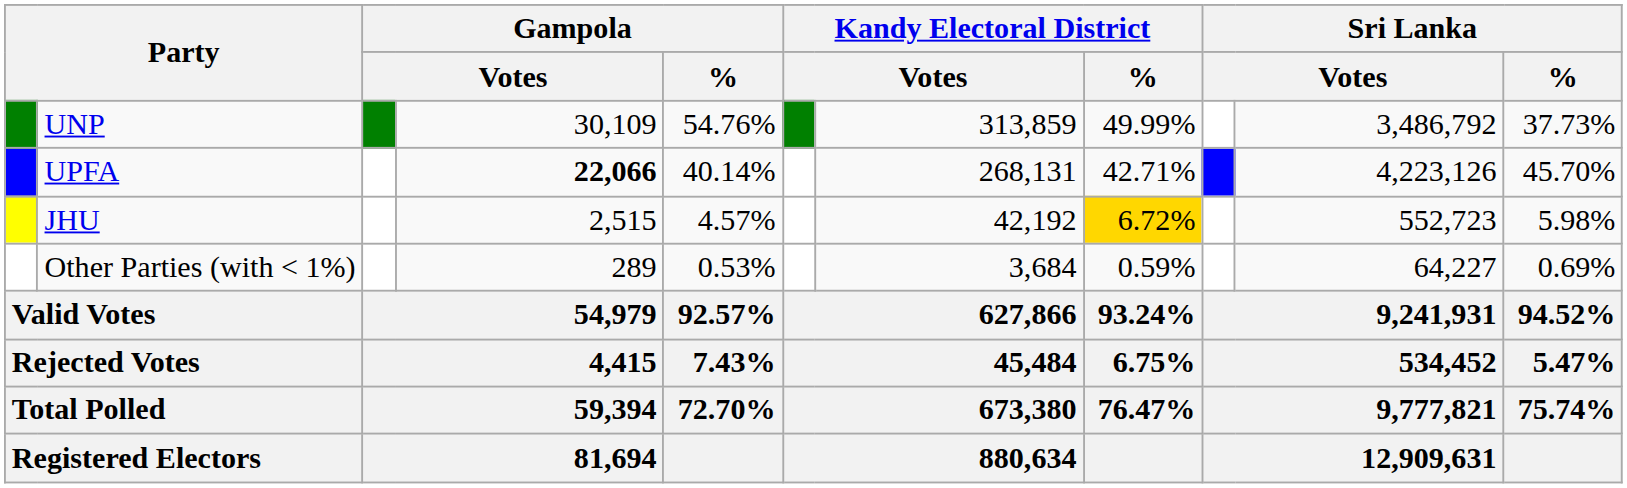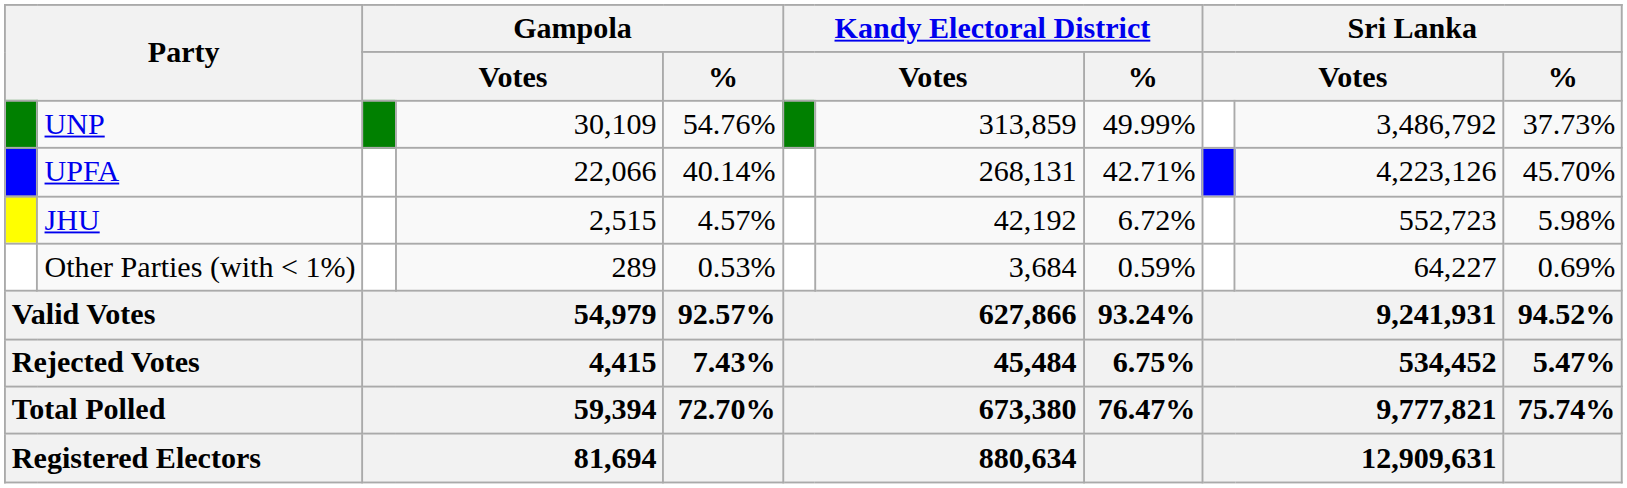(615, 171) bold -> (615, 171) normal
(1157, 219) gold background -> (1157, 219) no background
